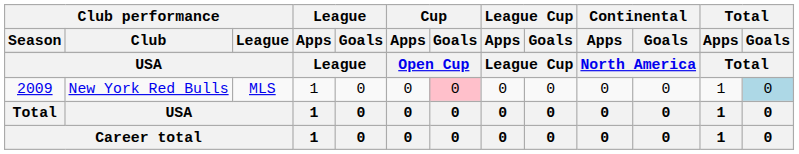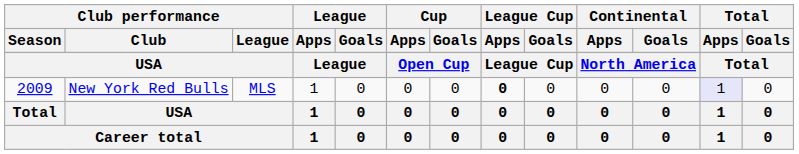(455, 89) pink background -> (455, 89) no background
(503, 89) normal -> (503, 89) bold
(721, 89) no background -> (721, 89) lavender background
(768, 89) lightblue background -> (768, 89) no background
